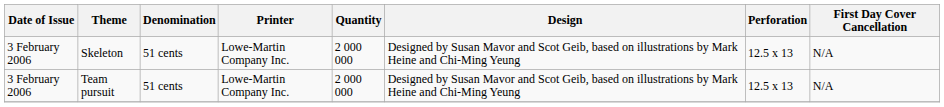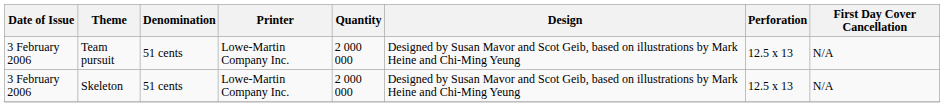rows swapped: (98, 85) <-> (102, 53)
